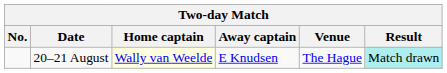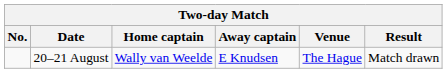(164, 57) lightyellow background -> (164, 57) no background
(404, 57) paleturquoise background -> (404, 57) no background
